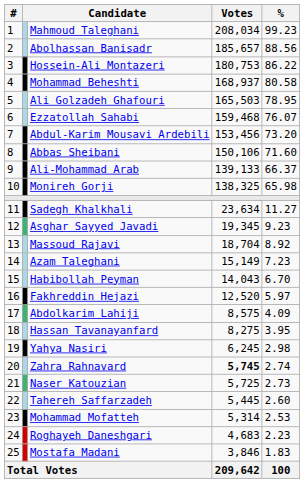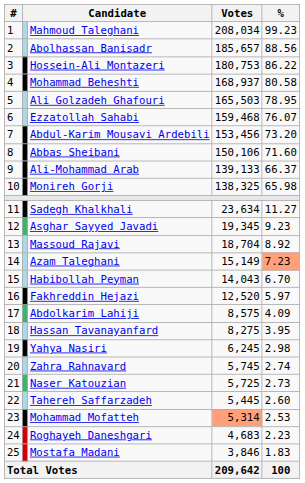(278, 261) no background -> (278, 261) lightsalmon background
(244, 366) bold -> (244, 366) normal
(244, 418) no background -> (244, 418) lightsalmon background
